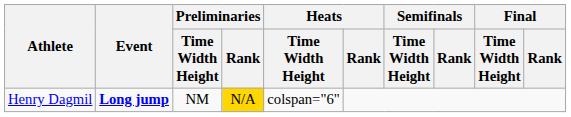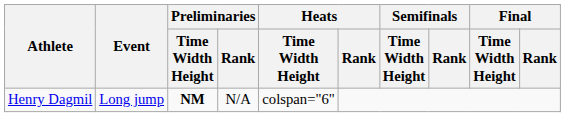(134, 100) bold -> (132, 100) normal
(197, 100) normal -> (192, 100) bold
(243, 100) gold background -> (238, 100) no background
